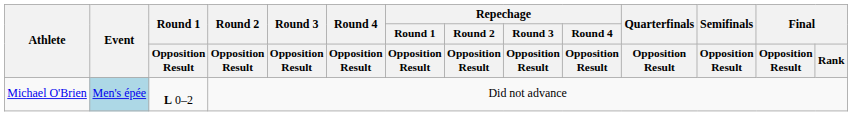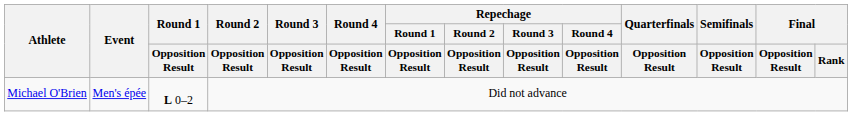(119, 93) lightblue background -> (119, 93) no background
